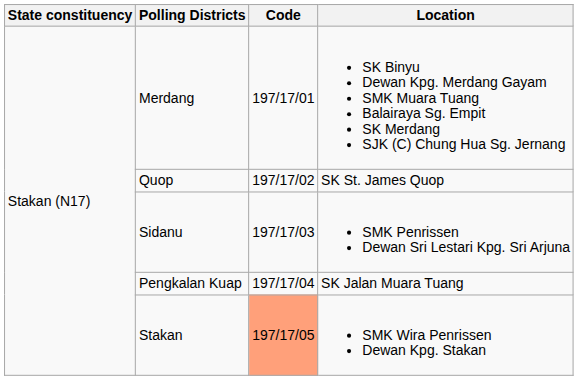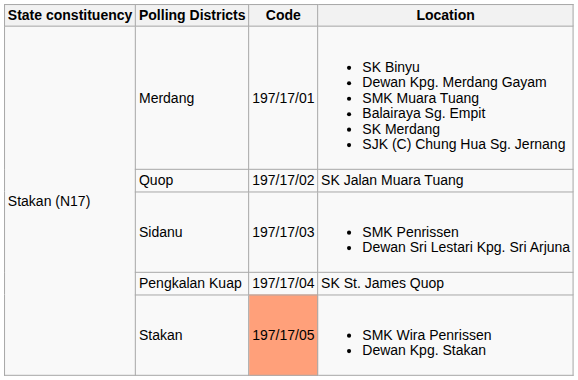(383, 180) SK St. James Quop -> (392, 180) SK Jalan Muara Tuang
(392, 283) SK Jalan Muara Tuang -> (383, 283) SK St. James Quop
